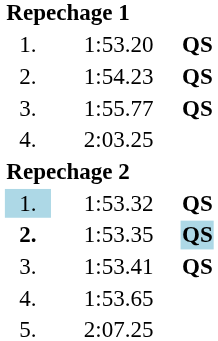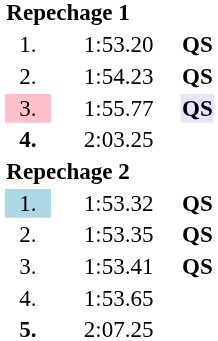(28, 108) no background -> (28, 108) pink background
(197, 108) no background -> (197, 108) lavender background
(28, 139) normal -> (28, 139) bold
(28, 234) bold -> (28, 234) normal
(197, 234) lightblue background -> (197, 234) no background
(28, 329) normal -> (28, 329) bold
